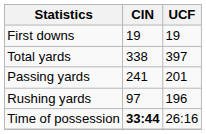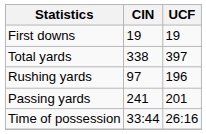rows swapped: (49, 98) <-> (48, 77)
(143, 119) bold -> (143, 119) normal
